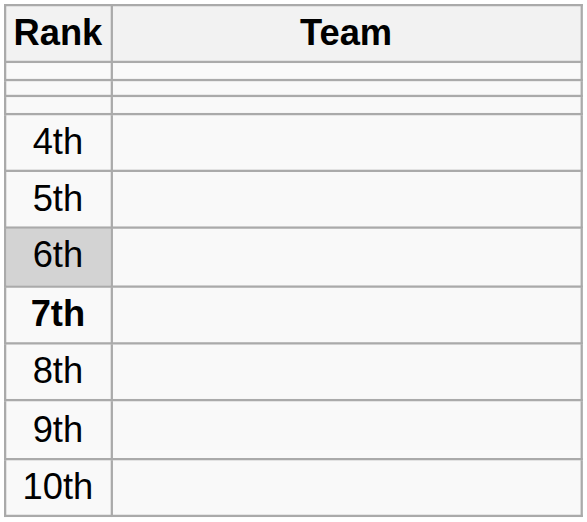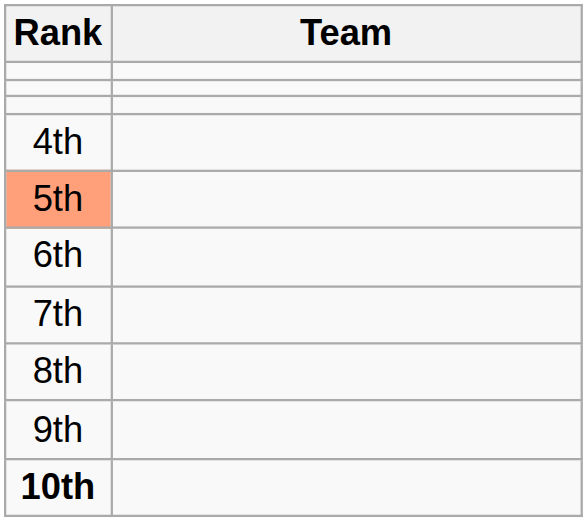(58, 198) no background -> (58, 198) lightsalmon background
(58, 256) lightgrey background -> (58, 256) no background
(58, 313) bold -> (58, 313) normal
(58, 486) normal -> (58, 486) bold
